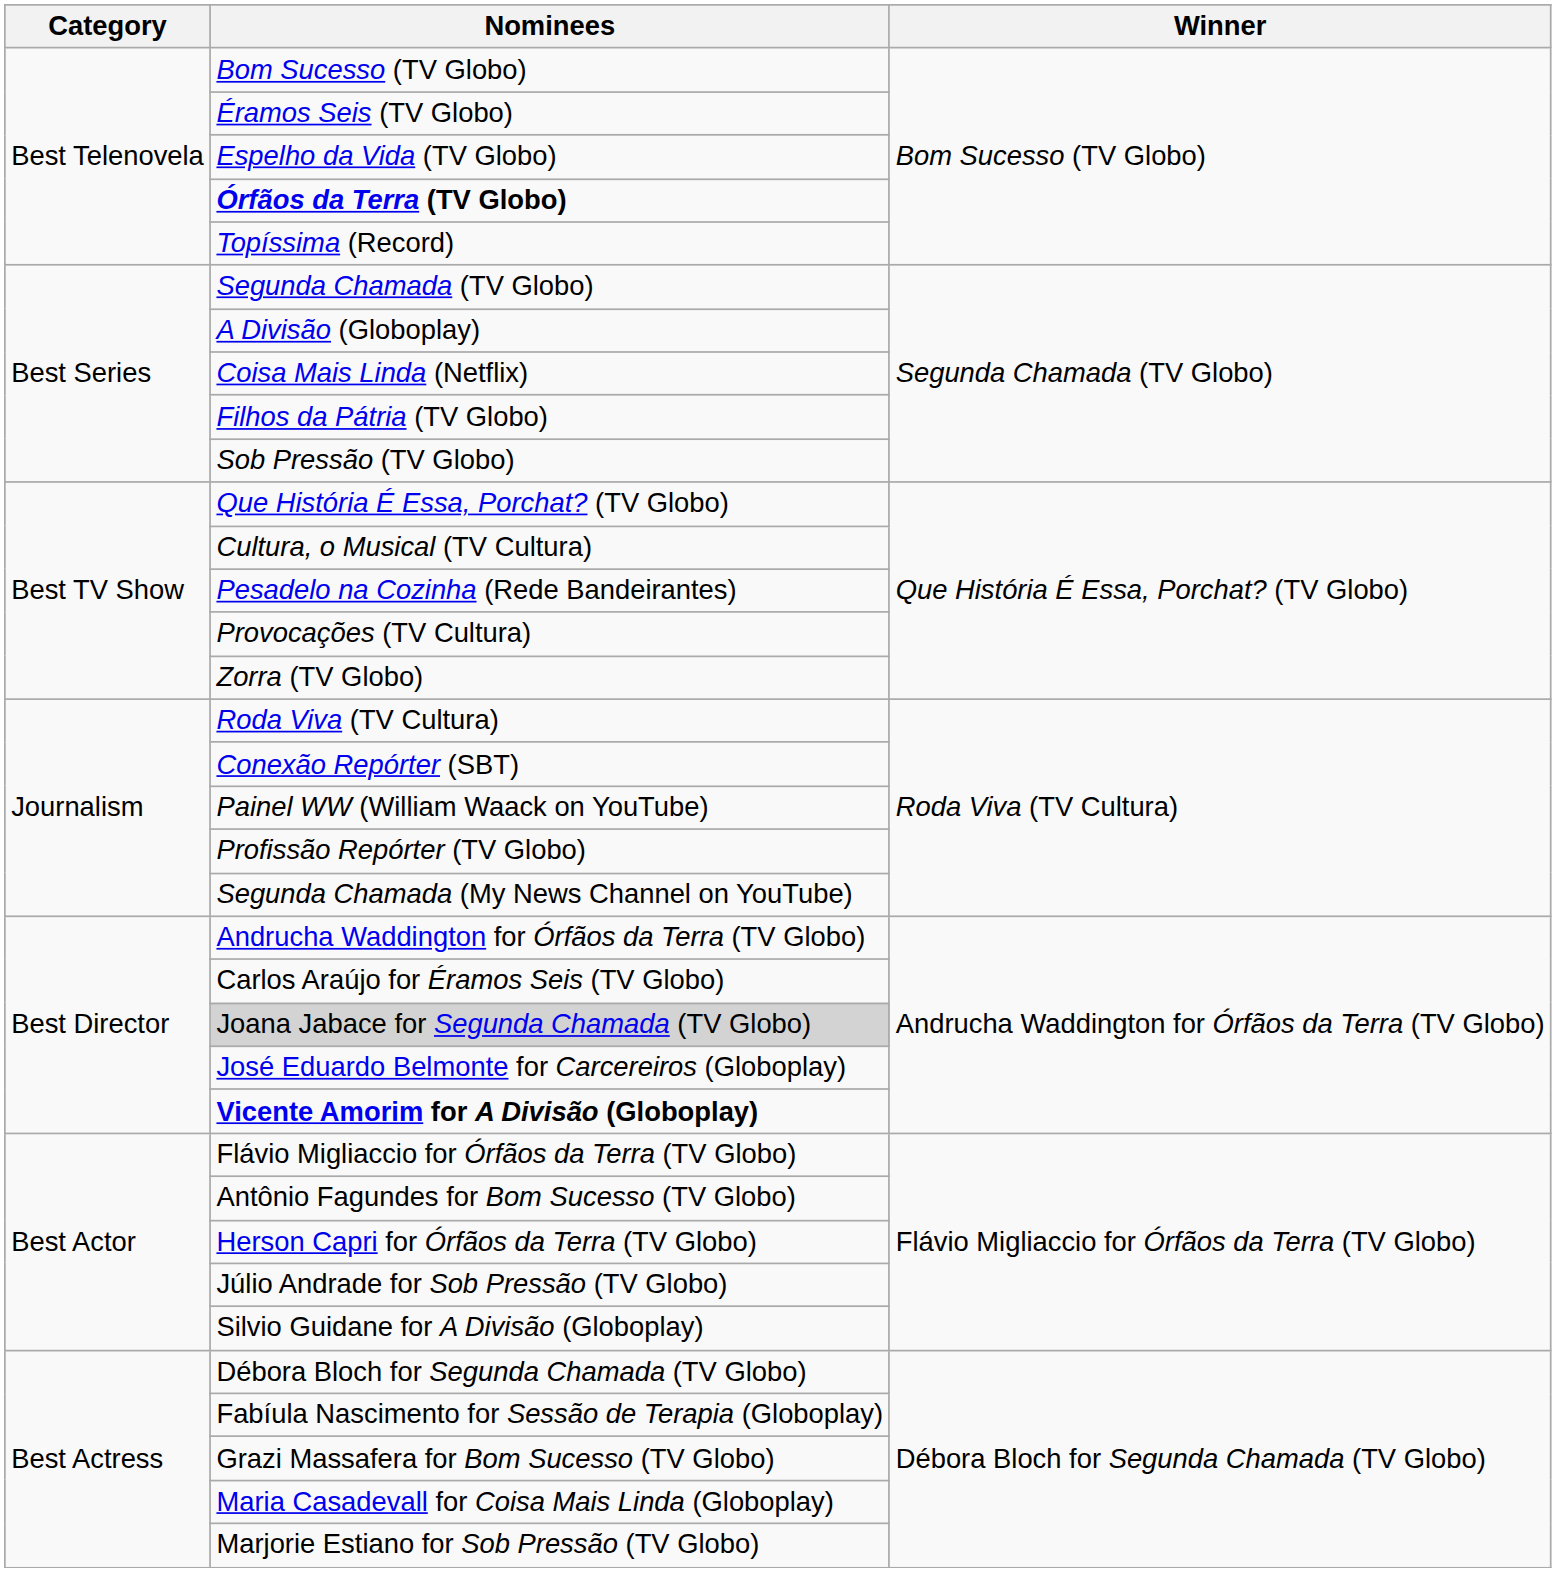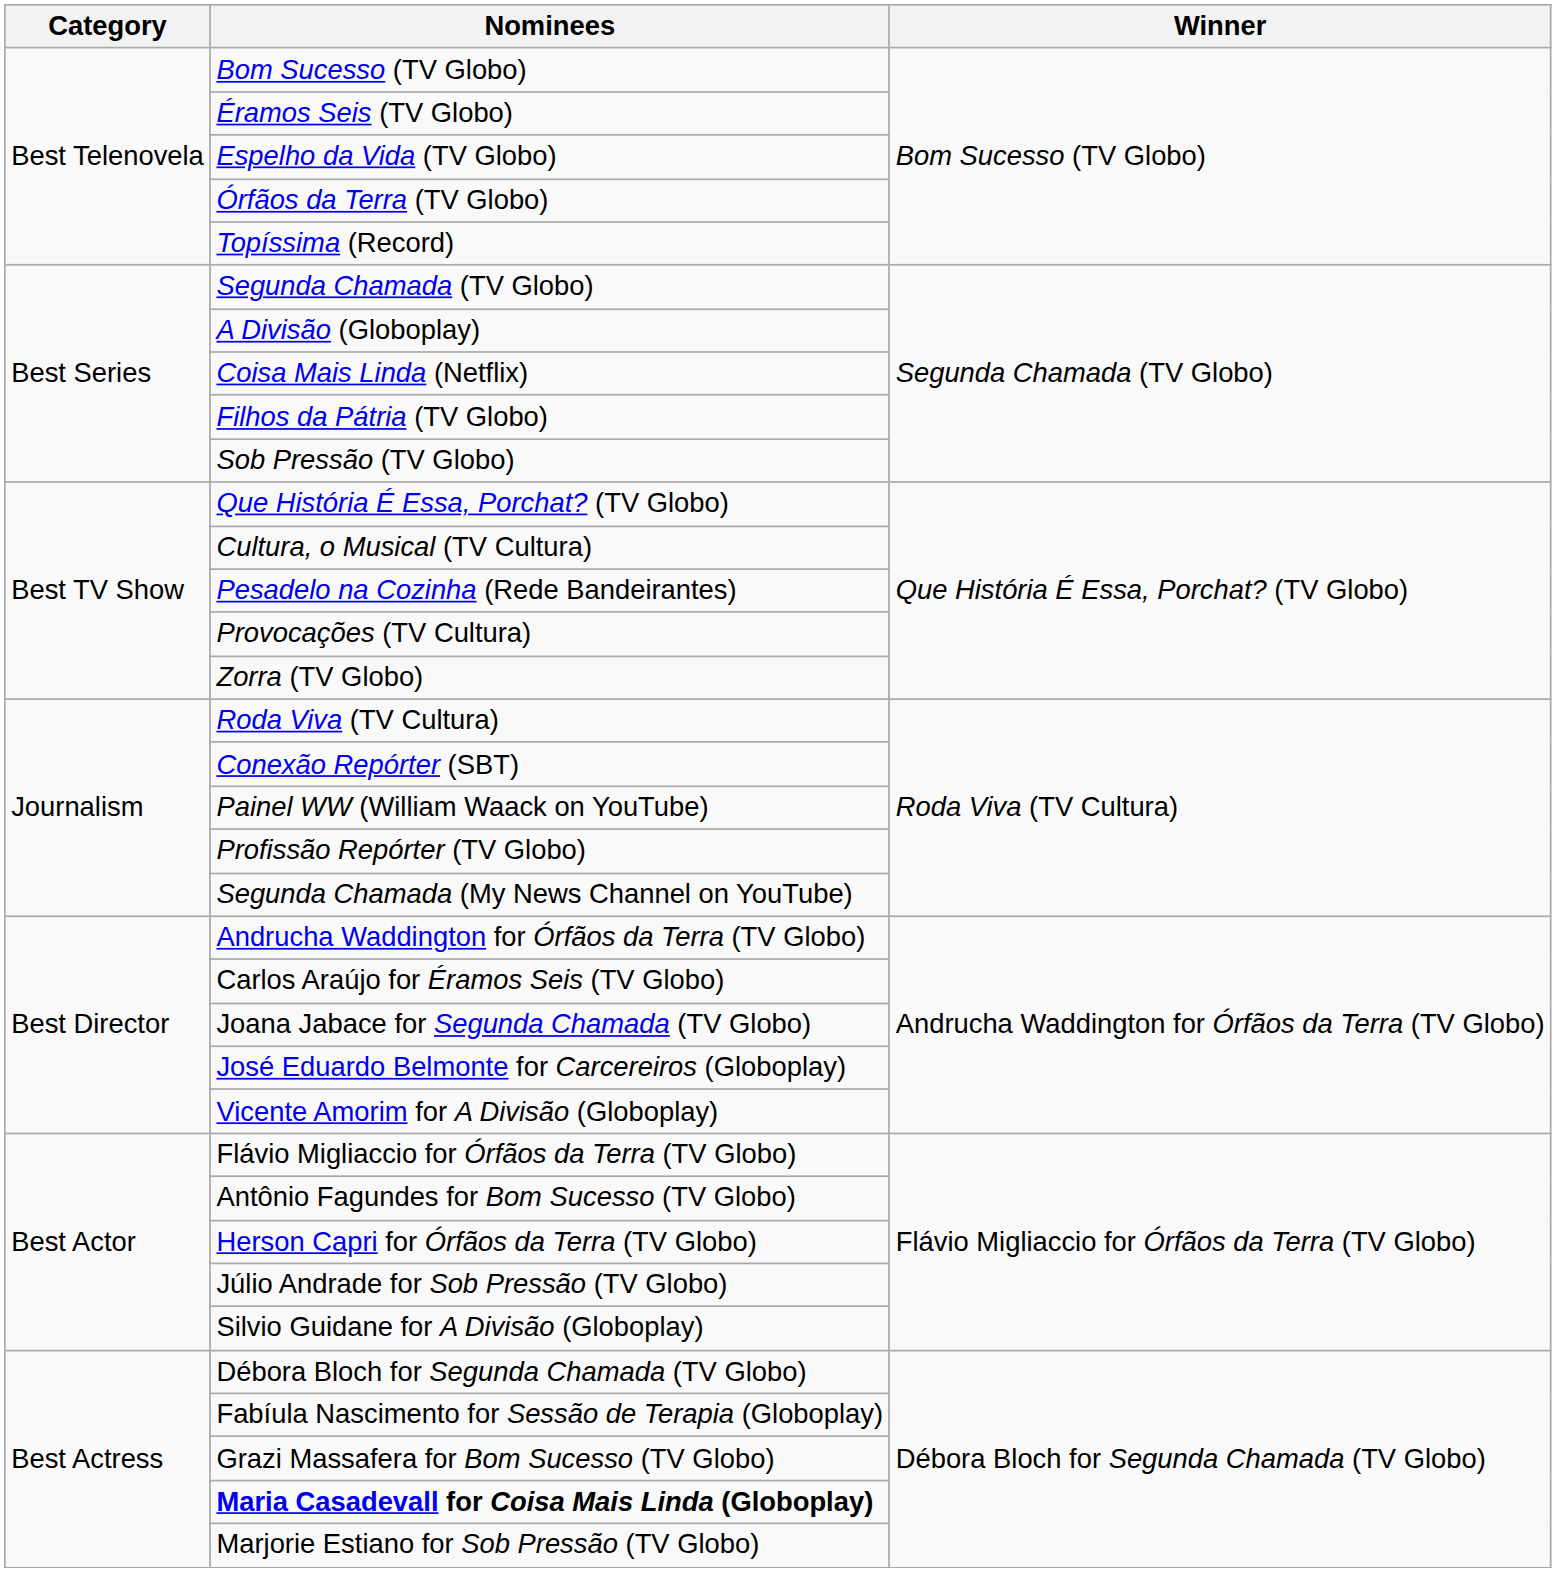(392, 199) bold -> (382, 199) normal
(514, 1024) lightgrey background -> (514, 1024) no background
(487, 1110) bold -> (467, 1110) normal
(525, 1501) normal -> (545, 1501) bold
